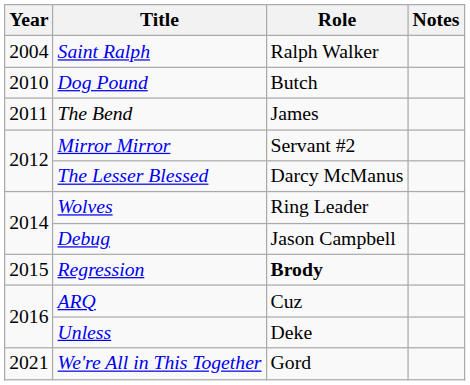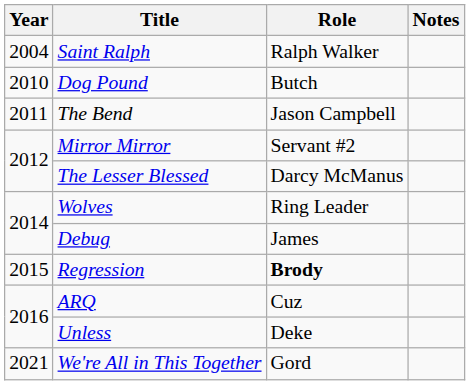(295, 113) James -> (333, 113) Jason Campbell
(333, 238) Jason Campbell -> (295, 238) James
